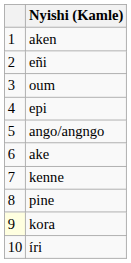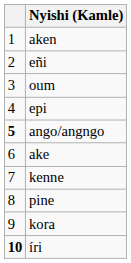(11, 131) normal -> (11, 131) bold
(11, 223) lightyellow background -> (11, 223) no background
(15, 246) normal -> (15, 246) bold
